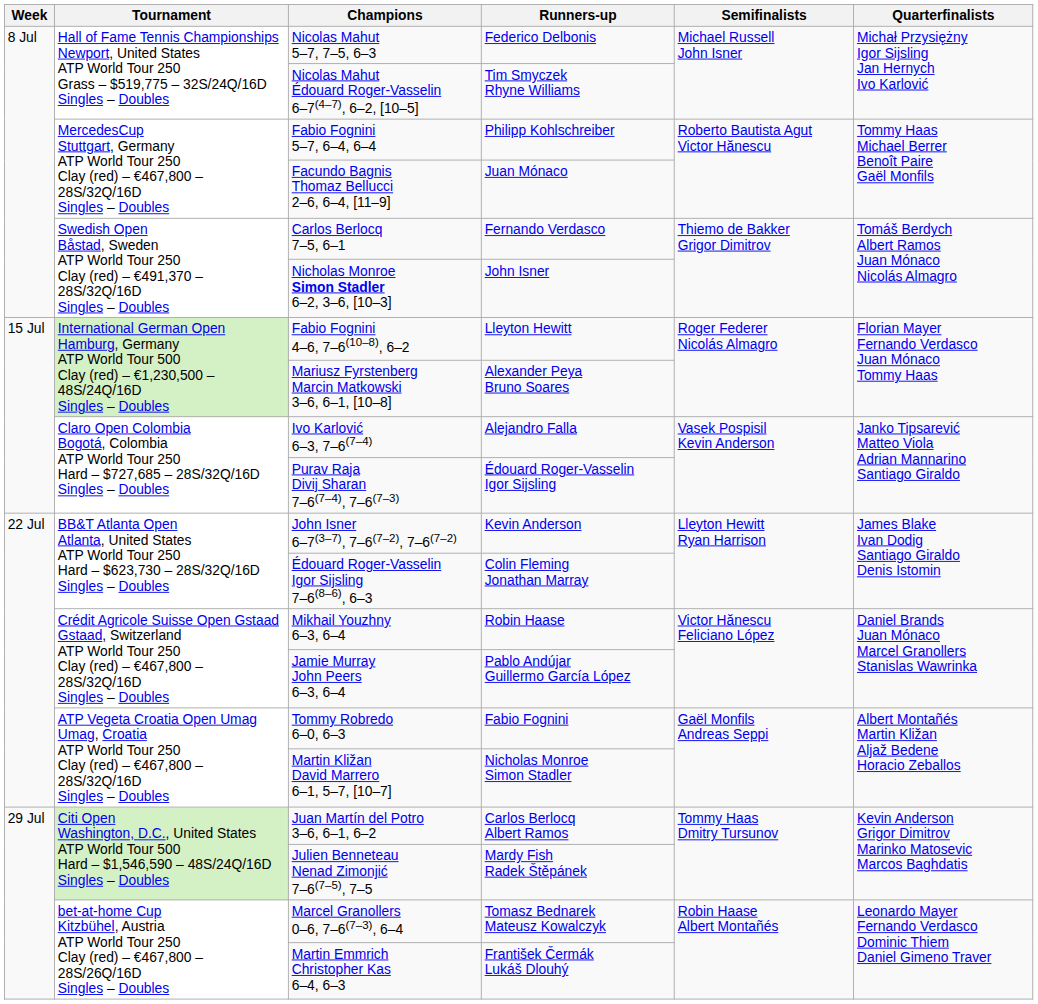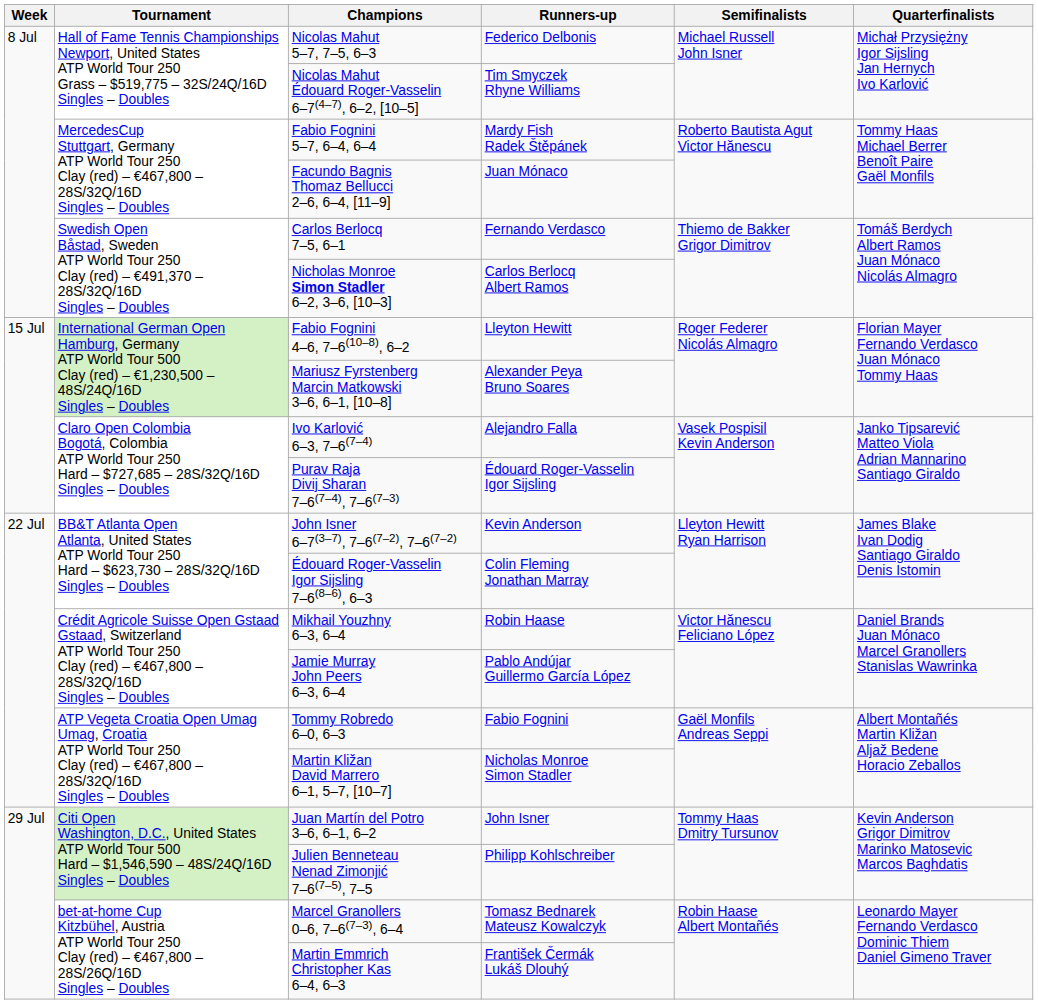(550, 130) Philipp Kohlschreiber -> (536, 138) Mardy Fish Radek Štěpánek
(517, 271) John Isner -> (530, 279) Carlos Berlocq Albert Ramos
(530, 826) Carlos Berlocq Albert Ramos -> (517, 818) John Isner
(536, 863) Mardy Fish Radek Štěpánek -> (550, 856) Philipp Kohlschreiber
